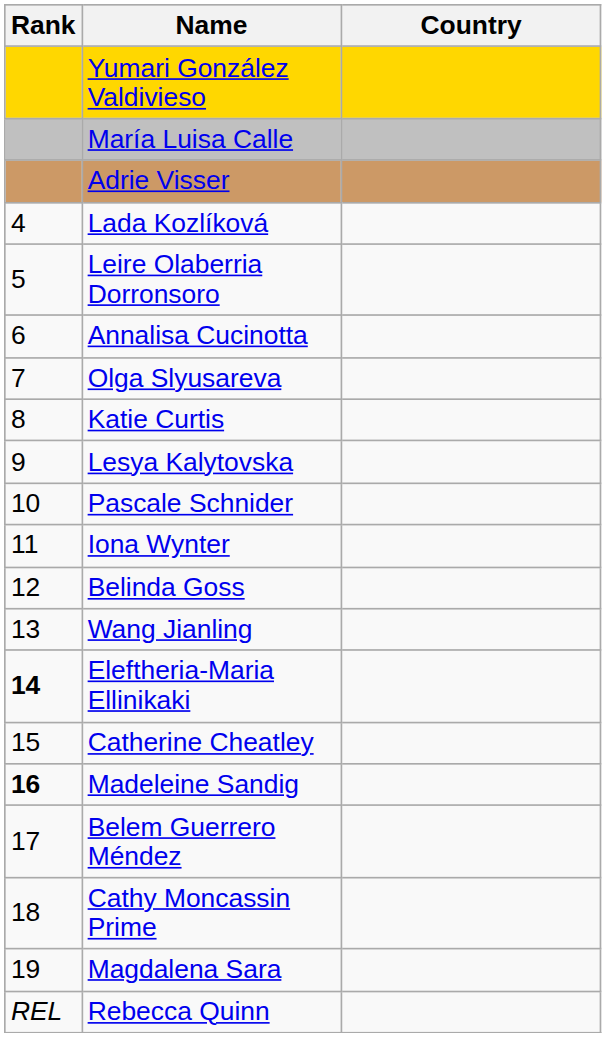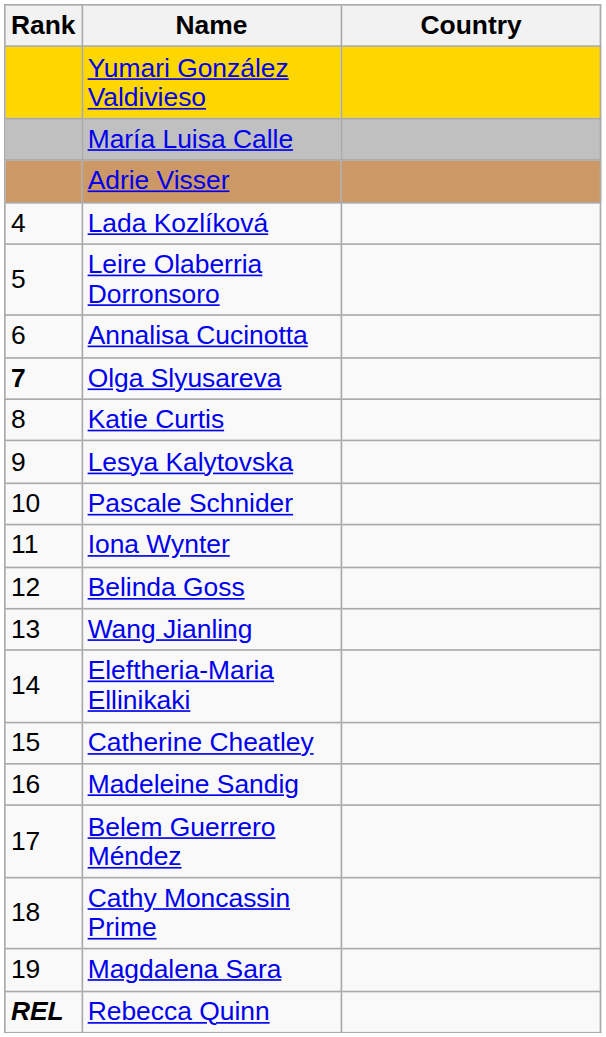(18, 377) normal -> (18, 377) bold
(26, 685) bold -> (26, 685) normal
(26, 784) bold -> (26, 784) normal
(37, 1011) normal -> (37, 1011) bold
